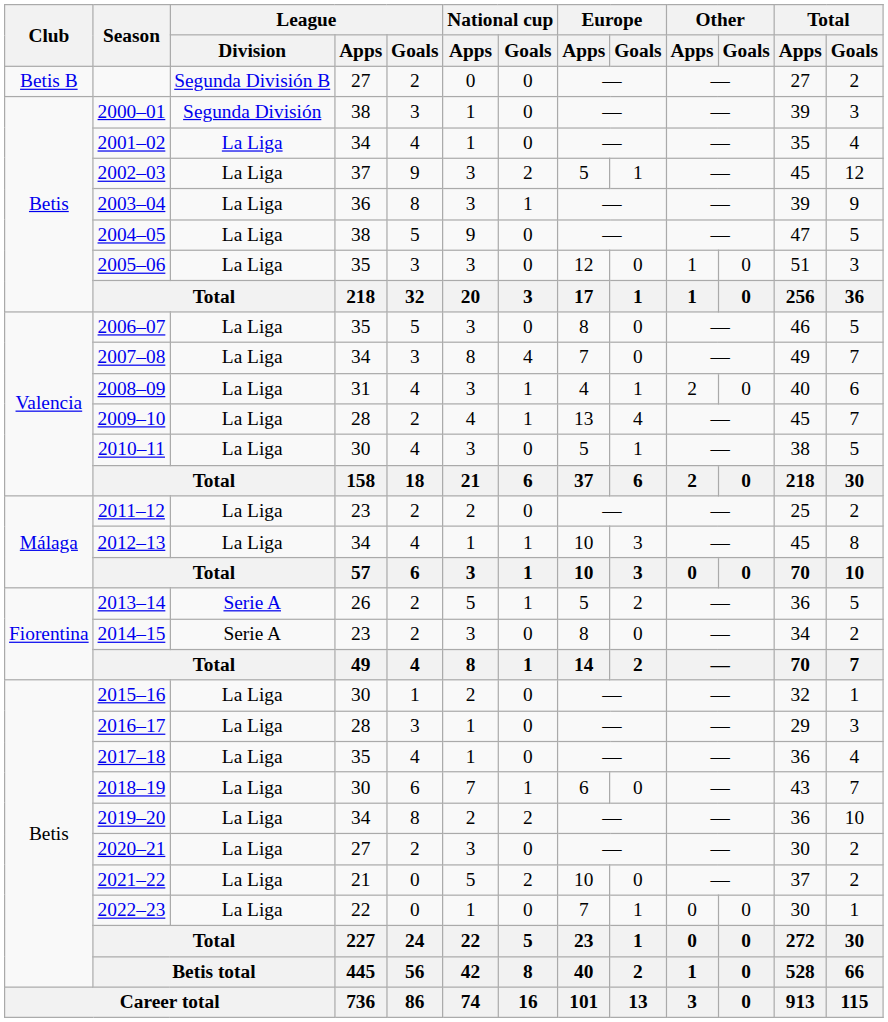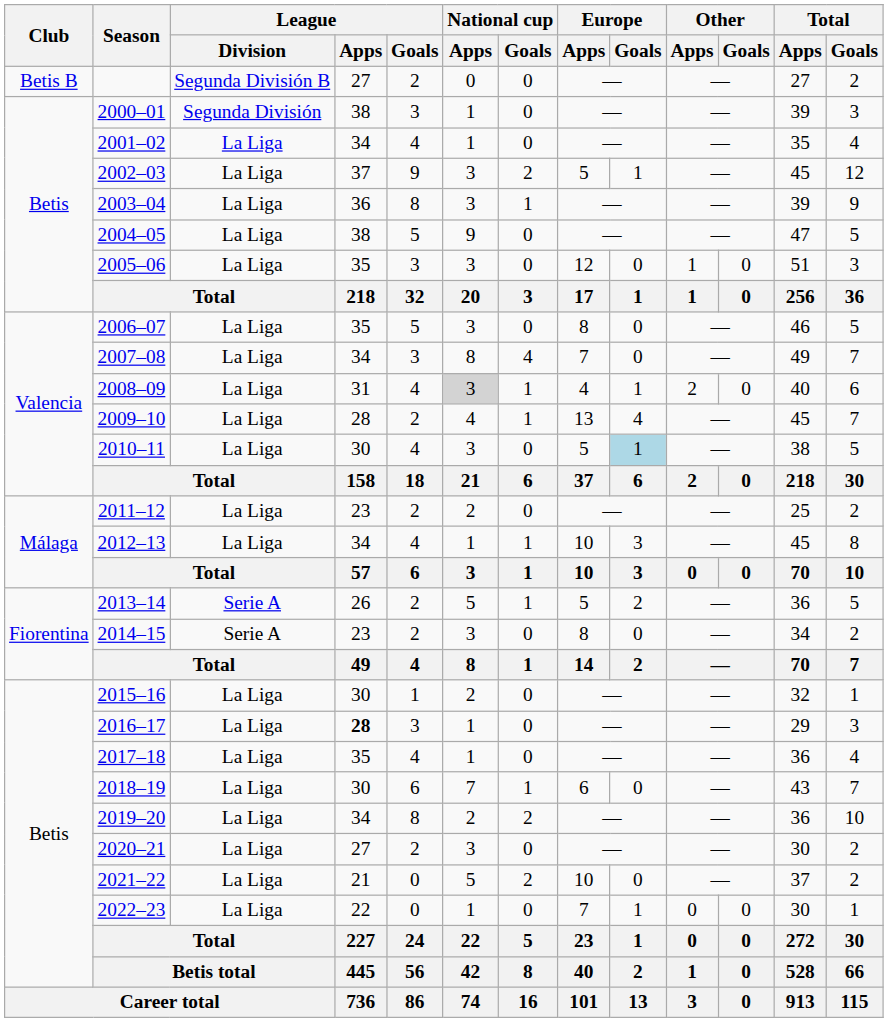(470, 388) no background -> (470, 388) lightgrey background
(638, 449) no background -> (638, 449) lightblue background
(361, 726) normal -> (361, 726) bold
